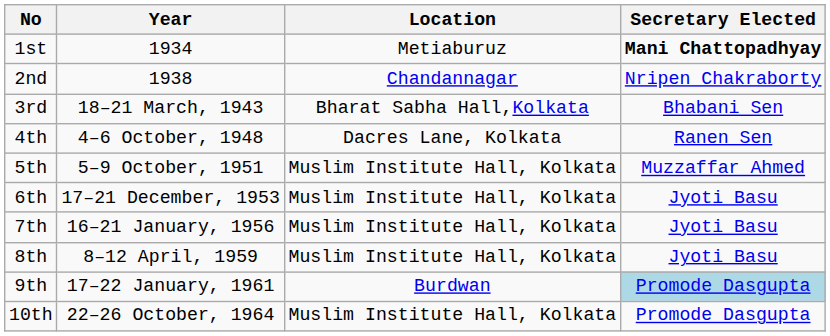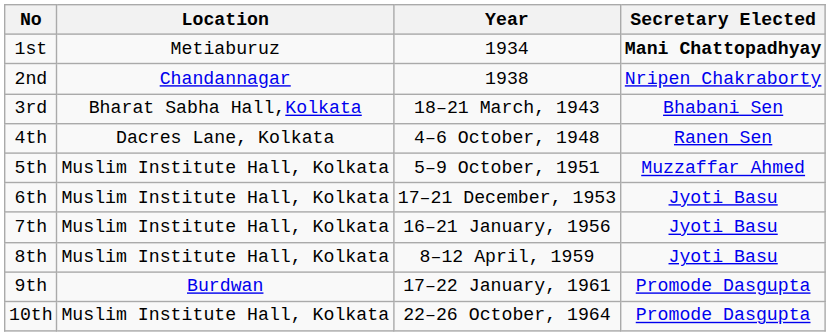columns swapped: (452, 20) <-> (171, 20)
(723, 286) lightblue background -> (723, 286) no background
